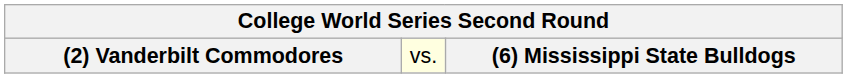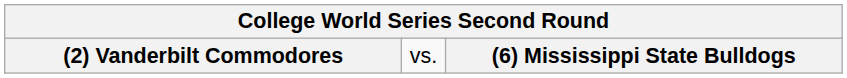(423, 55) lightyellow background -> (423, 55) no background
